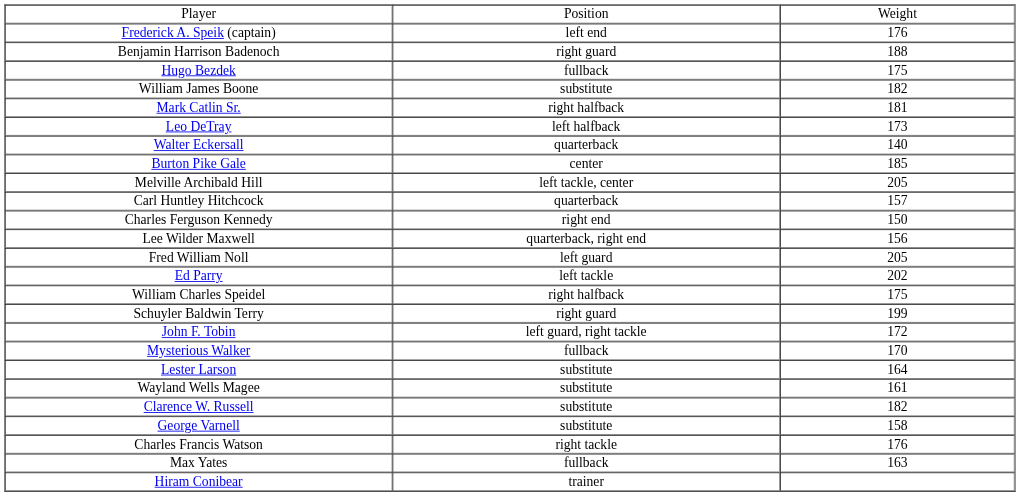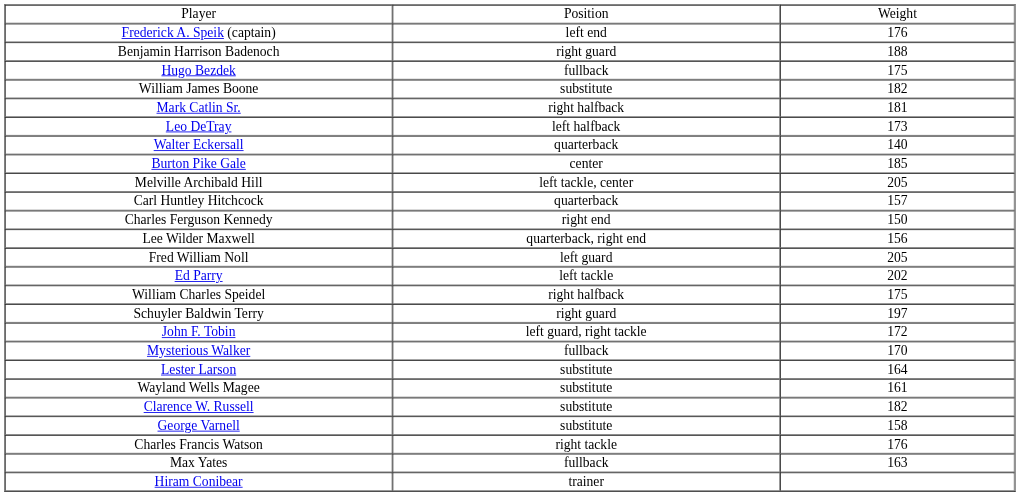(897, 313) 199 -> (897, 313) 197
